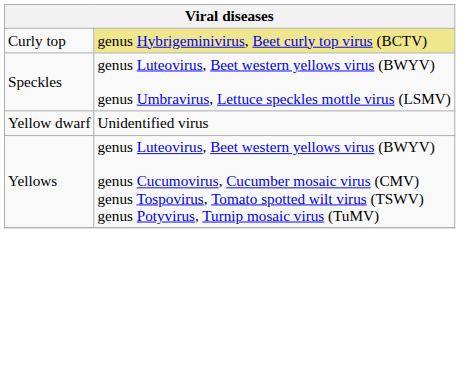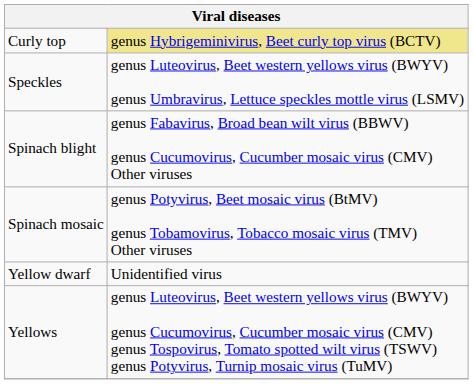+ row: (52, 148)
+ row: (56, 224)
